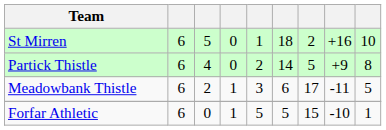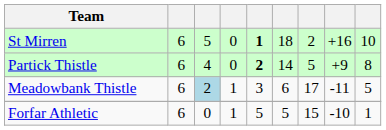(259, 40) normal -> (259, 40) bold
(259, 64) normal -> (259, 64) bold
(207, 88) no background -> (207, 88) lightblue background
